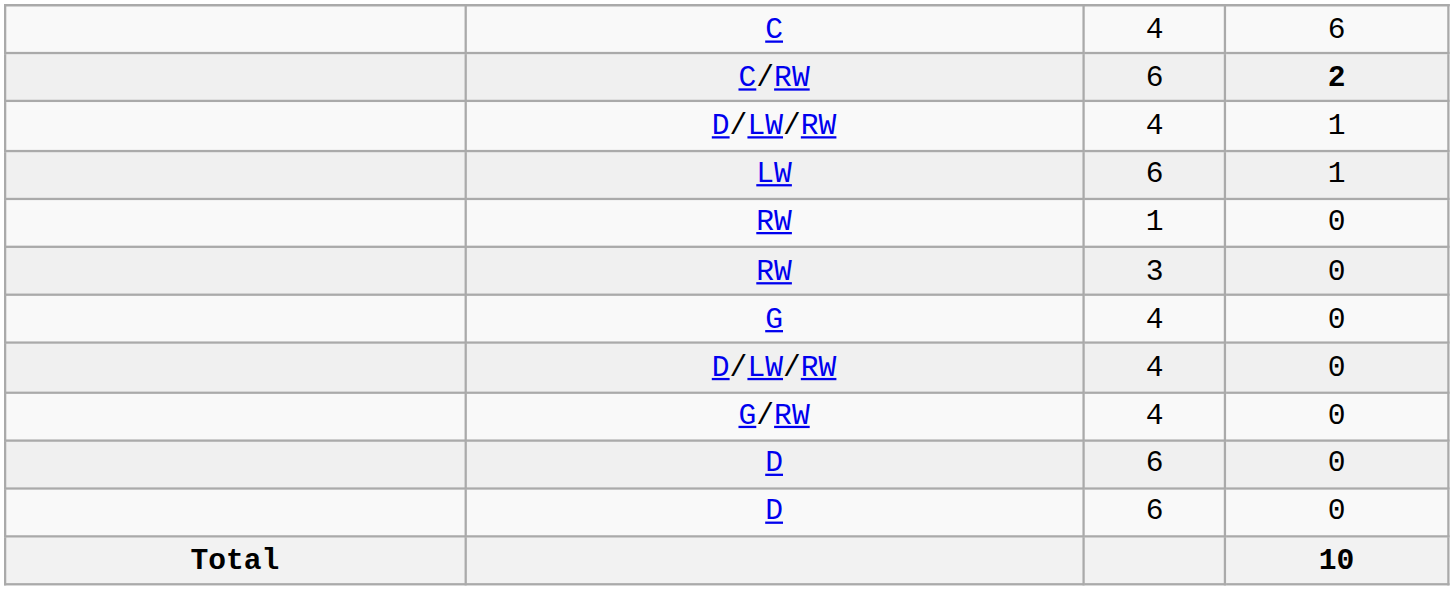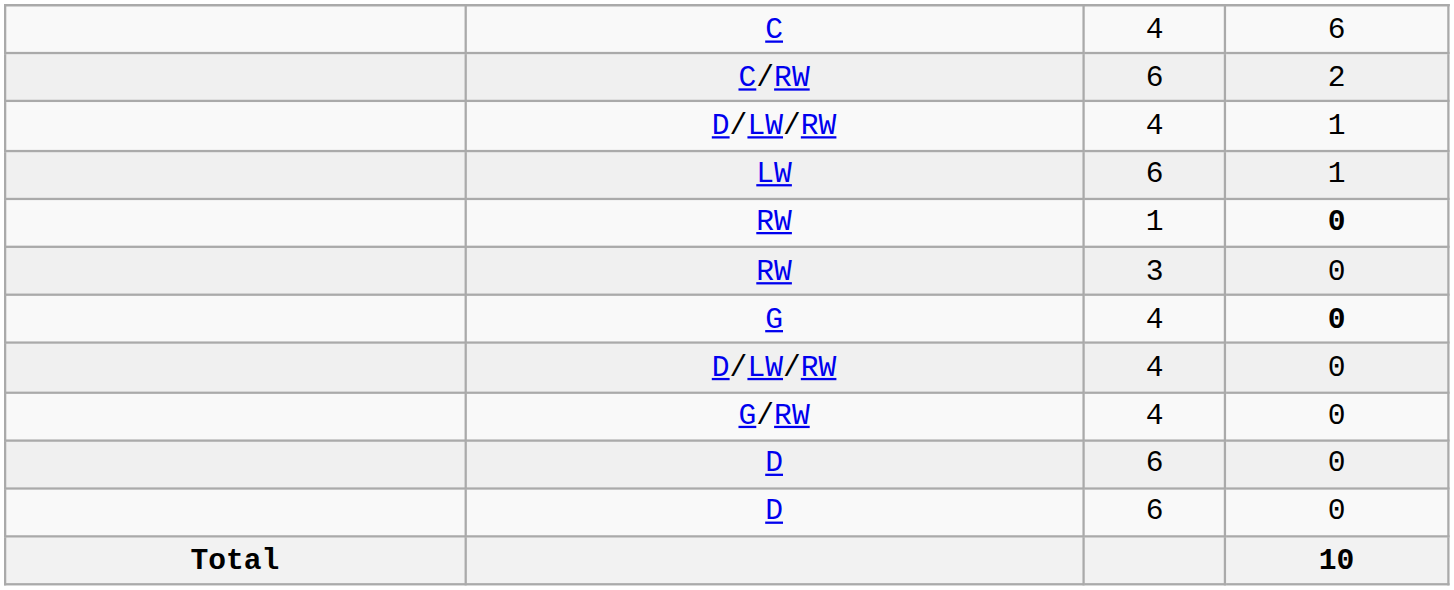(1337, 78) bold -> (1337, 78) normal
(1337, 223) normal -> (1337, 223) bold
(1337, 319) normal -> (1337, 319) bold
